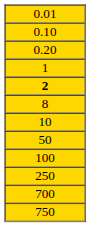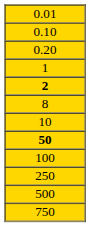(45, 140) normal -> (45, 140) bold
(45, 194) 700 -> (45, 194) 500
